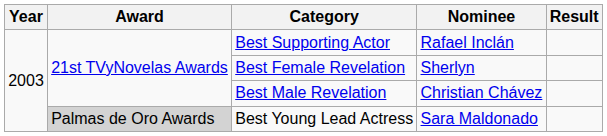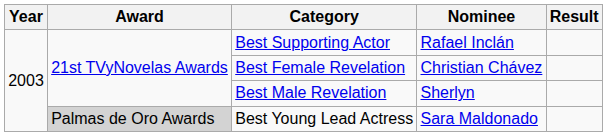(448, 67) Sherlyn -> (481, 67) Christian Chávez
(481, 93) Christian Chávez -> (448, 93) Sherlyn
